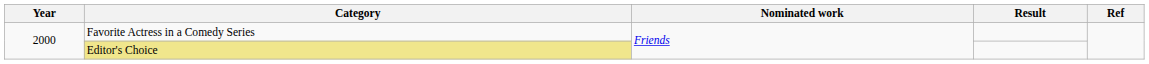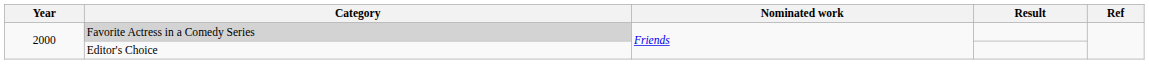(171, 31) no background -> (171, 31) lightgrey background
(122, 50) khaki background -> (122, 50) no background
